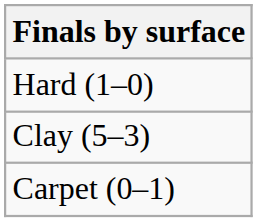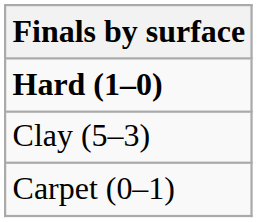(83, 83) normal -> (88, 83) bold
